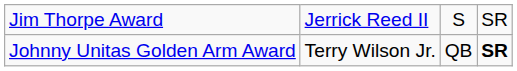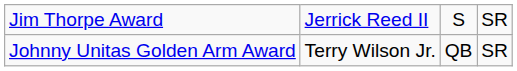(495, 50) bold -> (495, 50) normal
